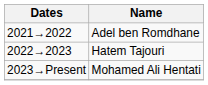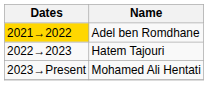(39, 32) no background -> (39, 32) gold background
